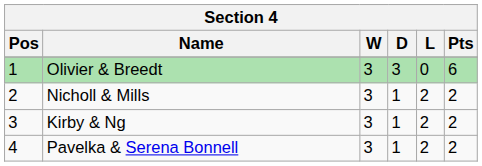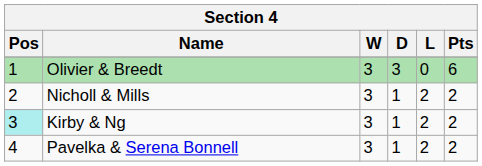(13, 122) no background -> (13, 122) paleturquoise background
